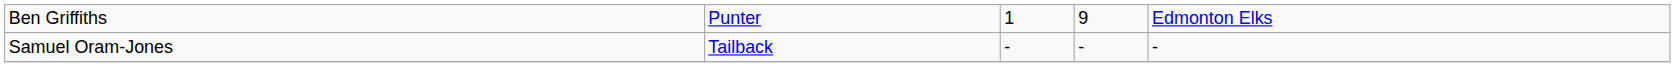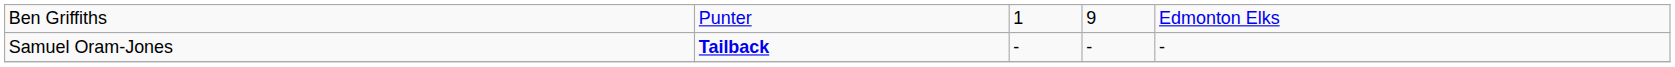(741, 47) normal -> (734, 47) bold
